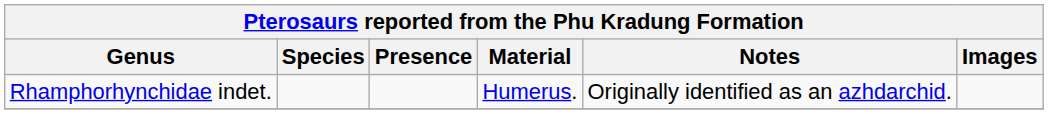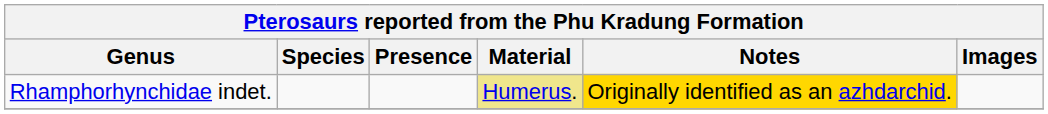(530, 91) no background -> (530, 91) khaki background
(770, 91) no background -> (770, 91) gold background
